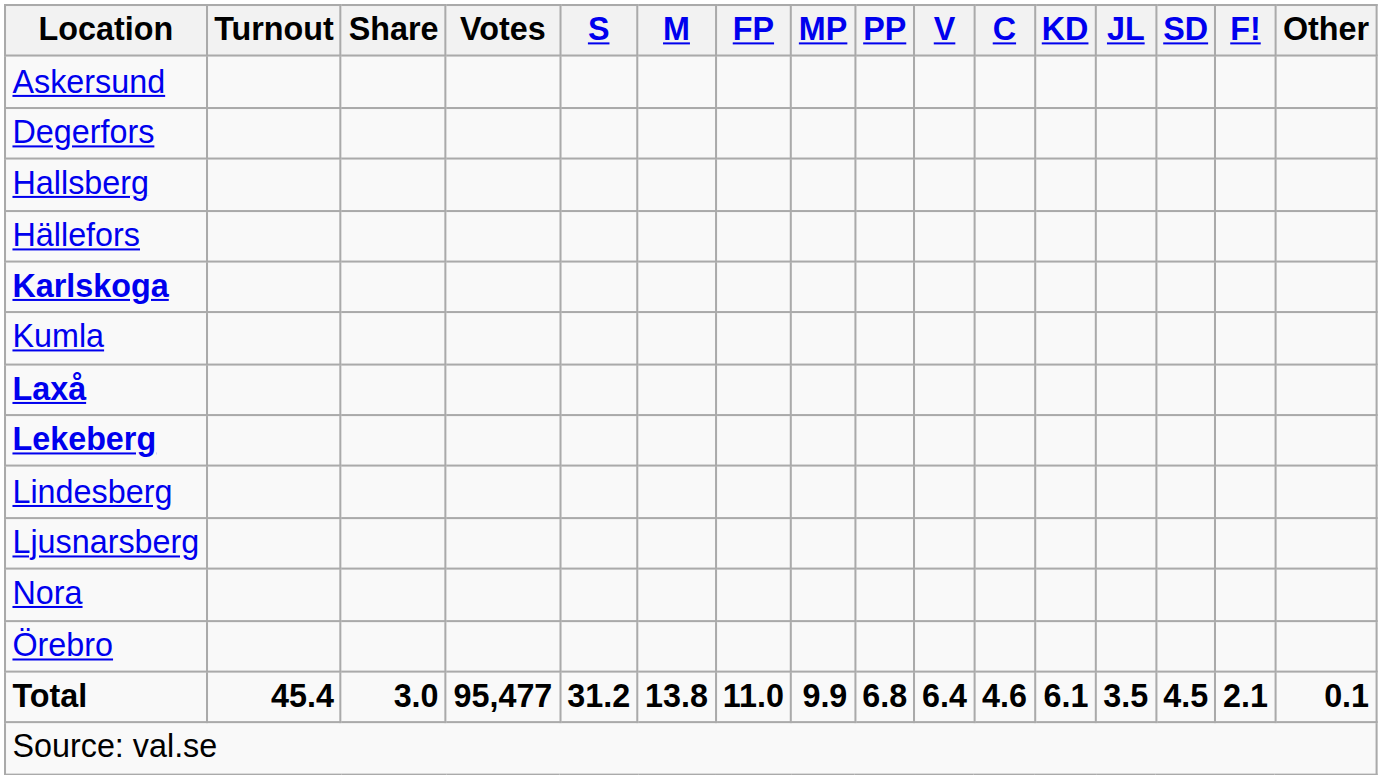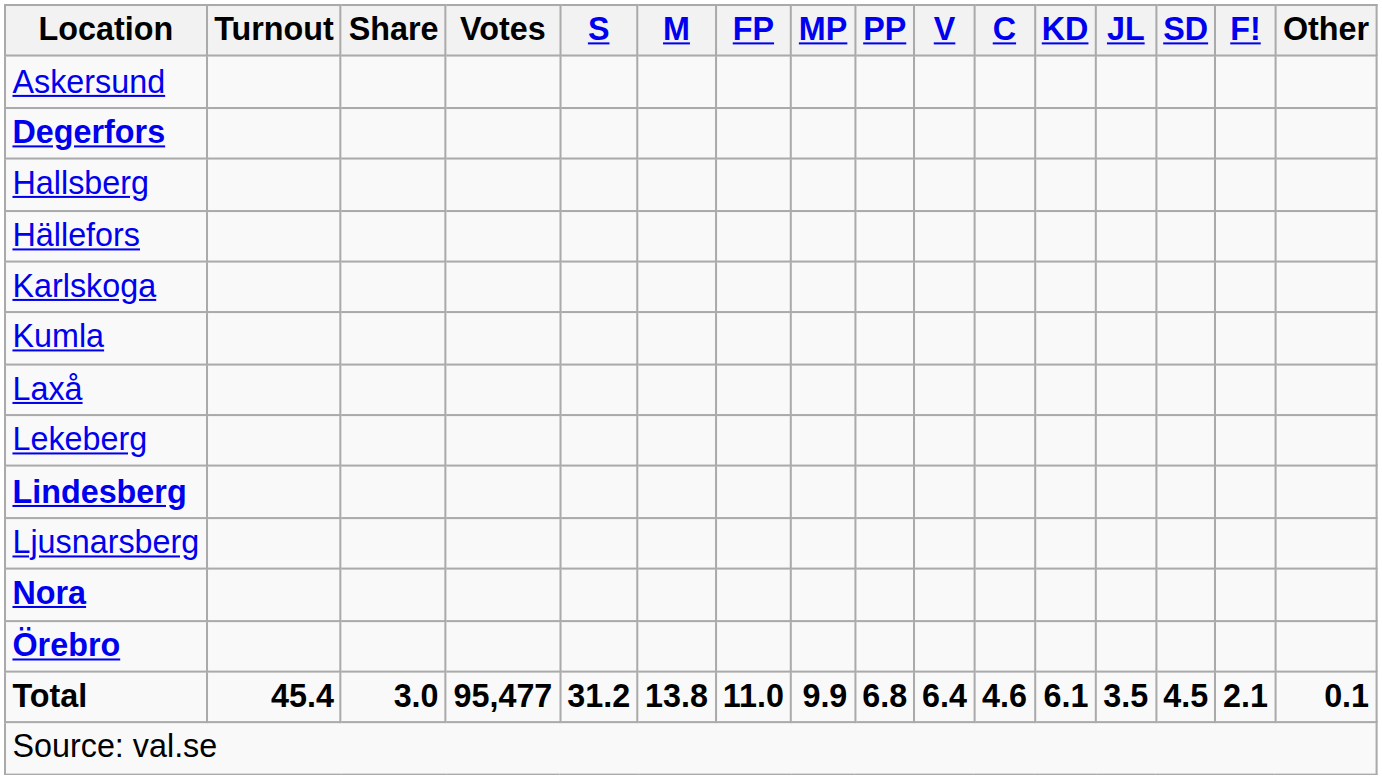(83, 132) normal -> (89, 132) bold
(91, 286) bold -> (84, 286) normal
(49, 388) bold -> (48, 388) normal
(84, 440) bold -> (80, 440) normal
(92, 491) normal -> (100, 491) bold
(47, 593) normal -> (49, 593) bold
(63, 645) normal -> (66, 645) bold
